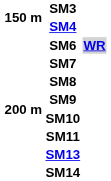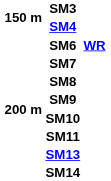(95, 45) lightgrey background -> (95, 45) no background
